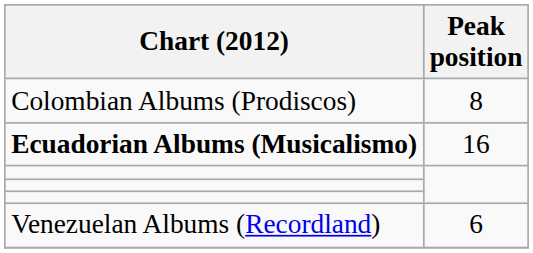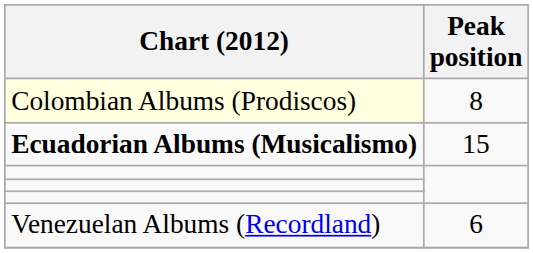(184, 100) no background -> (184, 100) lightyellow background
(476, 143) 16 -> (476, 143) 15
